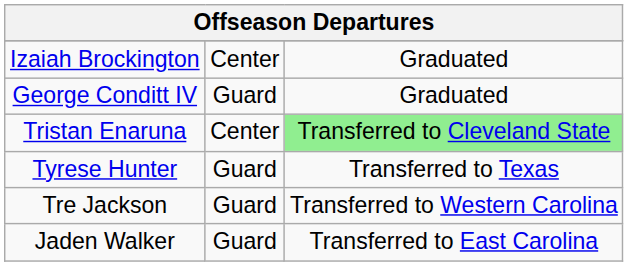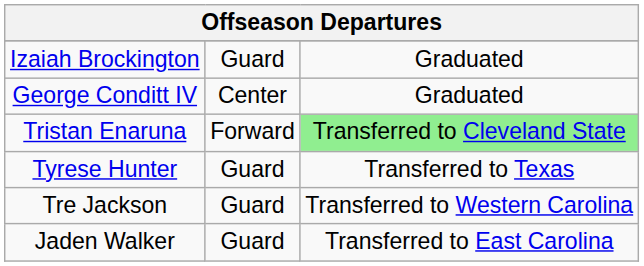(245, 59) Center -> (252, 59) Guard
(245, 95) Guard -> (252, 95) Center
(245, 132) Center -> (252, 132) Forward
